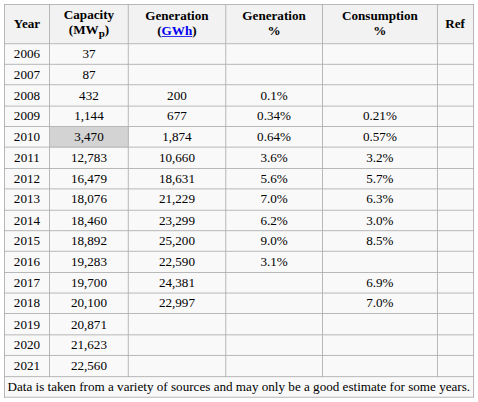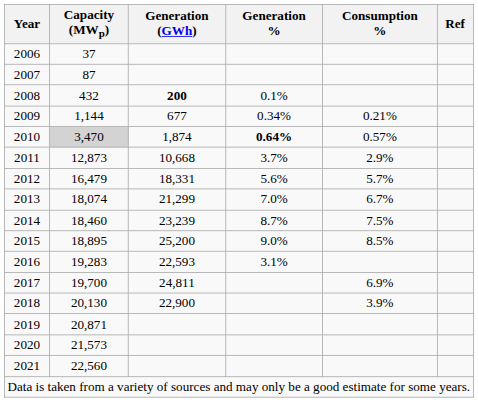(177, 95) normal -> (177, 95) bold
(274, 137) normal -> (274, 137) bold
(89, 157) 12,783 -> (89, 157) 12,873
(177, 157) 10,660 -> (177, 157) 10,668
(274, 157) 3.6% -> (274, 157) 3.7%
(380, 157) 3.2% -> (380, 157) 2.9%
(177, 178) 18,631 -> (177, 178) 18,331
(89, 199) 18,076 -> (89, 199) 18,074
(177, 199) 21,229 -> (177, 199) 21,299
(380, 199) 6.3% -> (380, 199) 6.7%
(177, 220) 23,299 -> (177, 220) 23,239
(274, 220) 6.2% -> (274, 220) 8.7%
(380, 220) 3.0% -> (380, 220) 7.5%
(89, 241) 18,892 -> (89, 241) 18,895
(177, 261) 22,590 -> (177, 261) 22,593
(177, 282) 24,381 -> (177, 282) 24,811
(89, 303) 20,100 -> (89, 303) 20,130
(177, 303) 22,997 -> (177, 303) 22,900
(380, 303) 7.0% -> (380, 303) 3.9%
(89, 345) 21,623 -> (89, 345) 21,573
